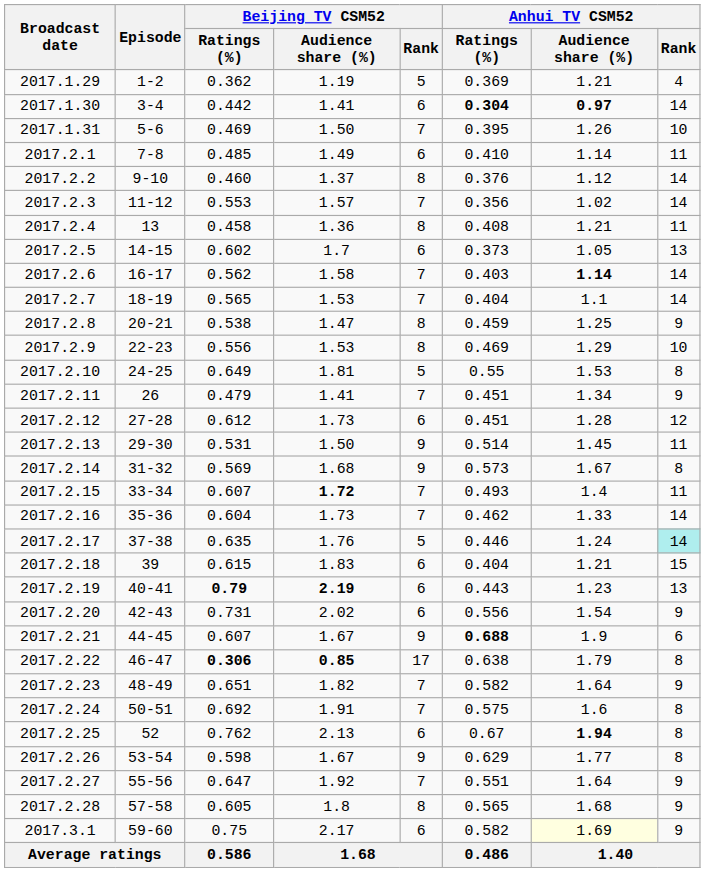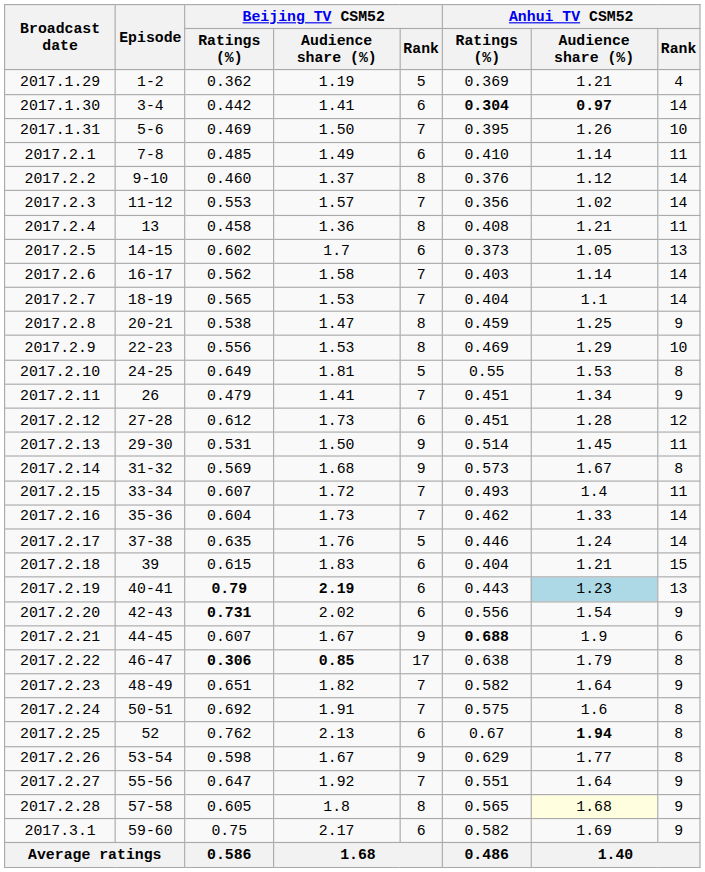(594, 275) bold -> (594, 275) normal
(337, 493) bold -> (337, 493) normal
(679, 541) paleturquoise background -> (679, 541) no background
(594, 589) no background -> (594, 589) lightblue background
(229, 613) normal -> (229, 613) bold
(594, 807) no background -> (594, 807) lightyellow background
(594, 831) lightyellow background -> (594, 831) no background
